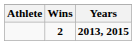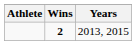(103, 31) bold -> (103, 31) normal
